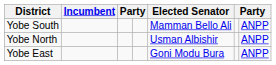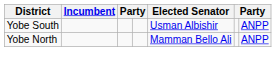(191, 25) Mamman Bello Ali -> (184, 25) Usman Albishir
(184, 39) Usman Albishir -> (191, 39) Mamman Bello Ali
- row: (30, 54)
